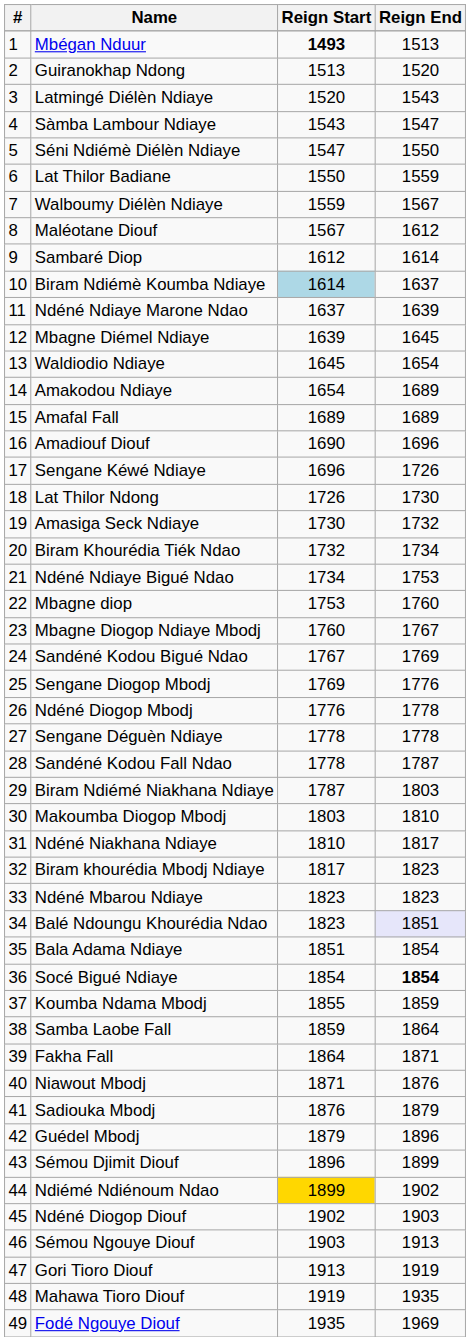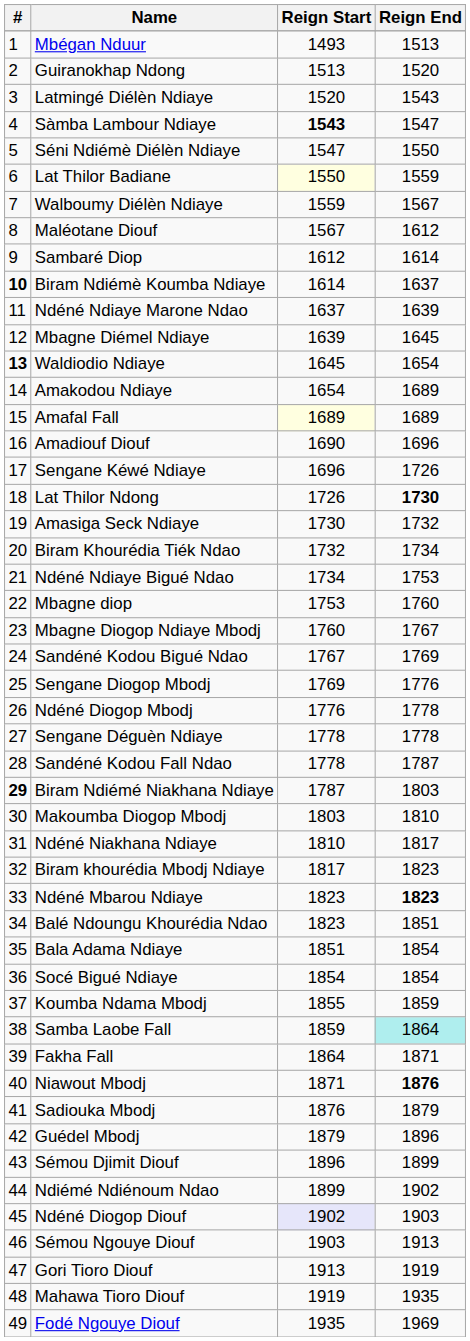(326, 44) bold -> (326, 44) normal
(326, 124) normal -> (326, 124) bold
(326, 177) no background -> (326, 177) lightyellow background
(18, 284) normal -> (18, 284) bold
(326, 284) lightblue background -> (326, 284) no background
(18, 364) normal -> (18, 364) bold
(326, 417) no background -> (326, 417) lightyellow background
(420, 497) normal -> (420, 497) bold
(18, 790) normal -> (18, 790) bold
(420, 897) normal -> (420, 897) bold
(420, 923) lavender background -> (420, 923) no background
(420, 976) bold -> (420, 976) normal
(420, 1030) no background -> (420, 1030) paleturquoise background
(420, 1083) normal -> (420, 1083) bold
(326, 1190) gold background -> (326, 1190) no background
(326, 1216) no background -> (326, 1216) lavender background
